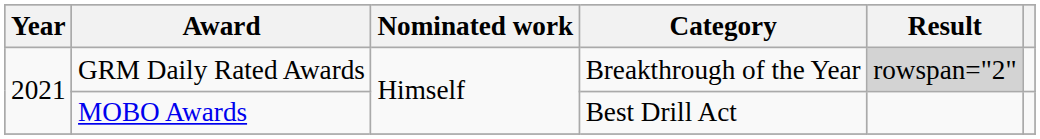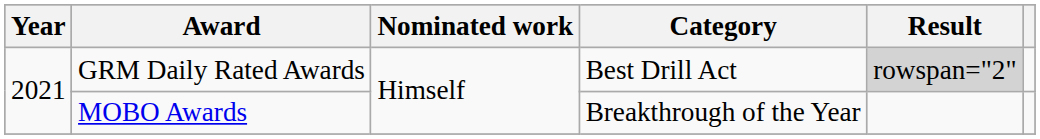(723, 69) Breakthrough of the Year -> (661, 69) Best Drill Act
(661, 112) Best Drill Act -> (723, 112) Breakthrough of the Year
